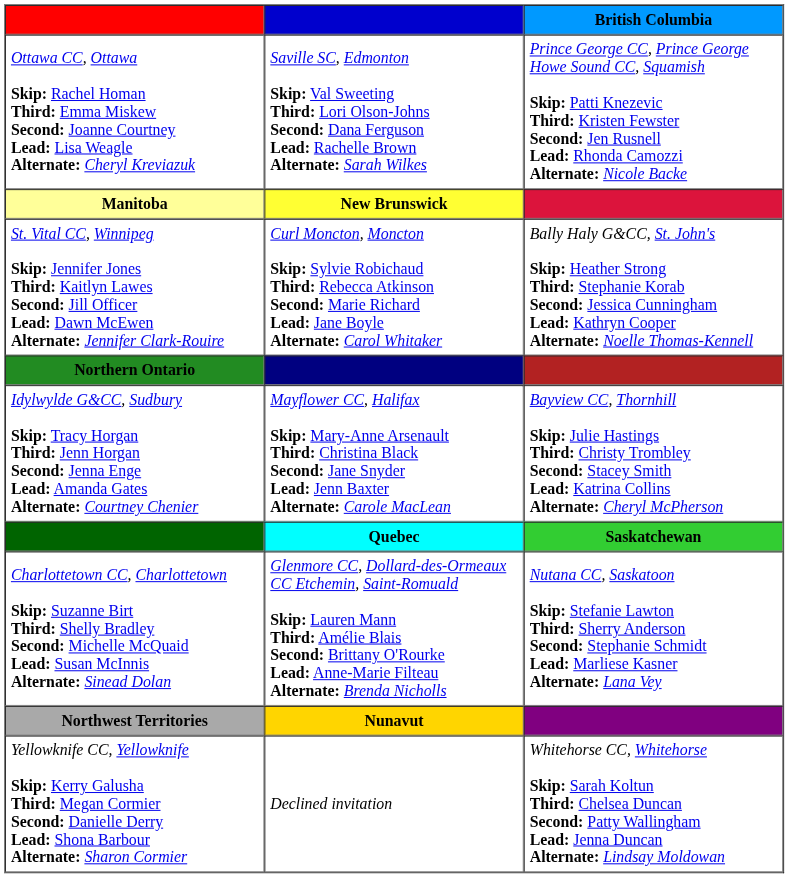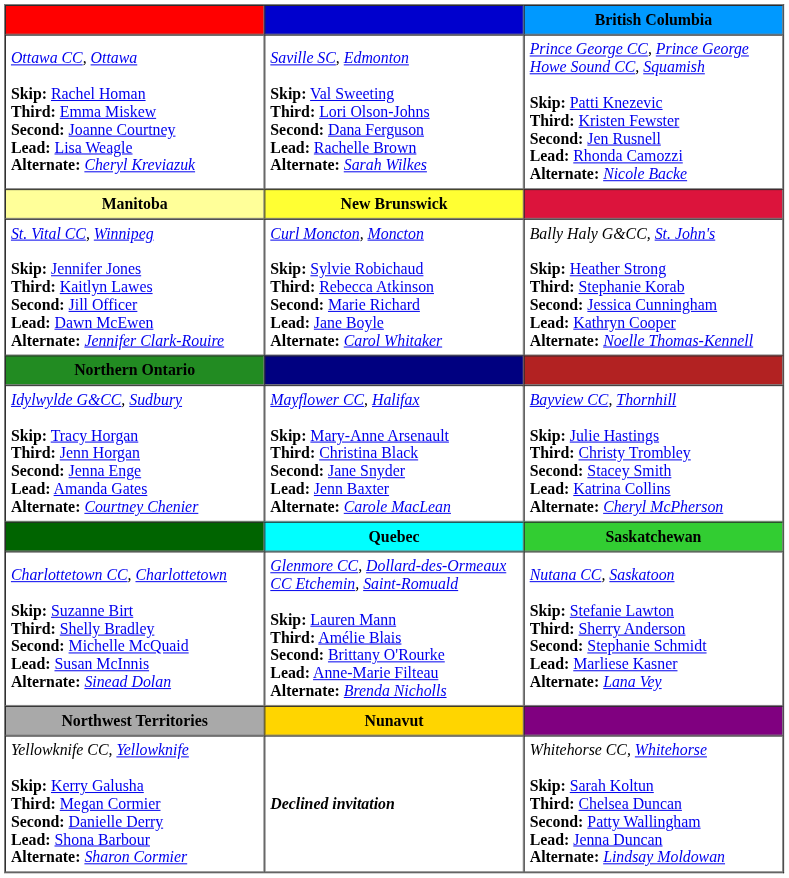(331, 803) normal -> (333, 803) bold
